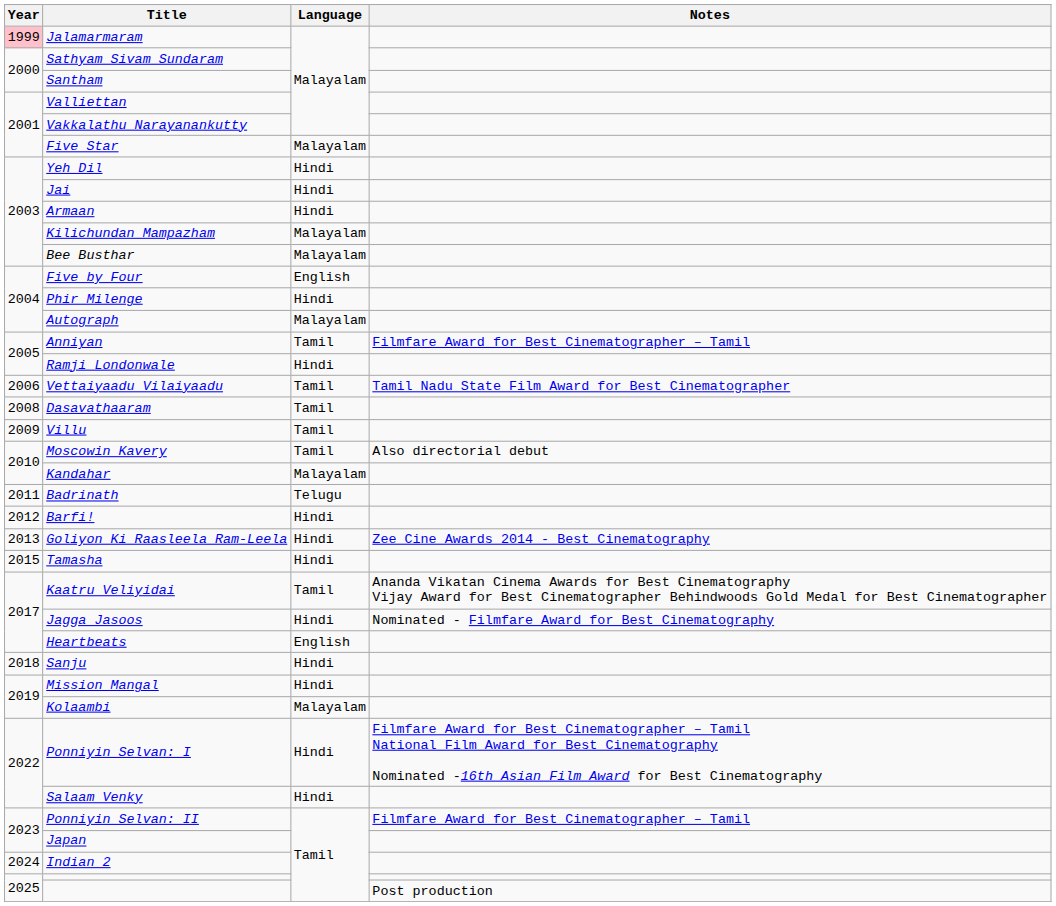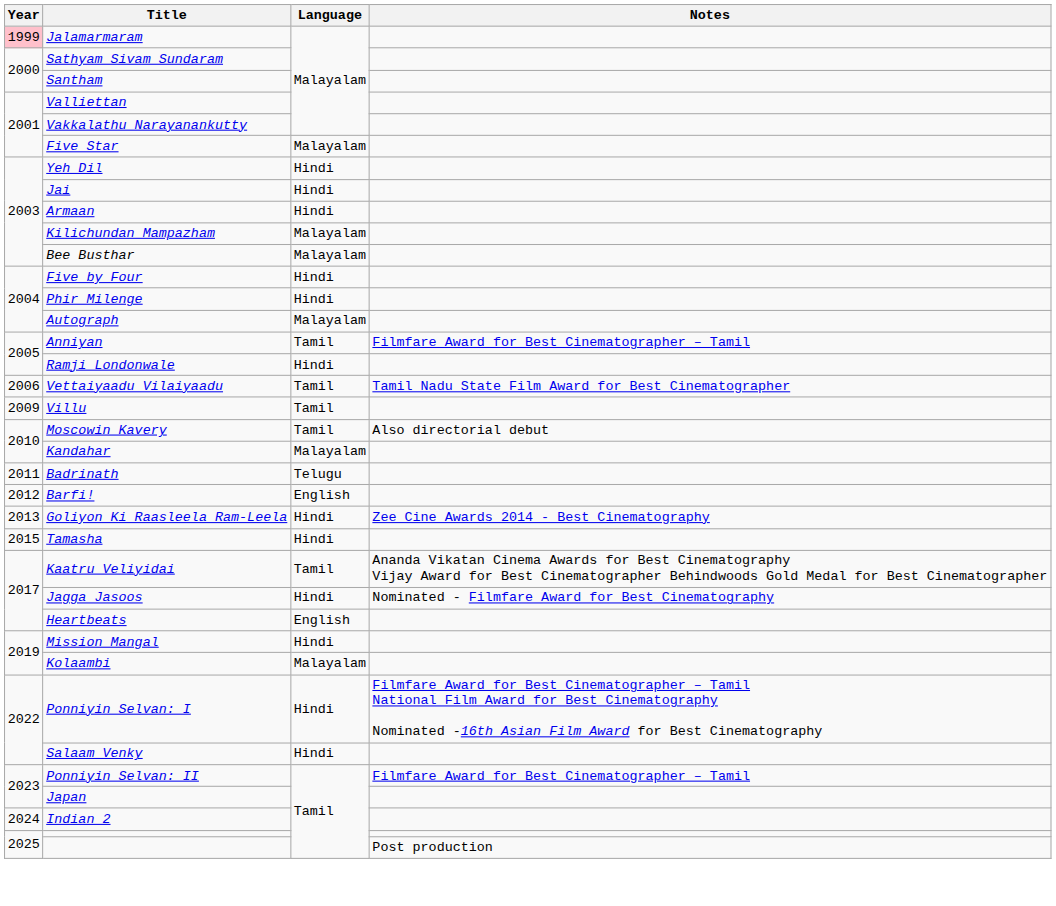(322, 277) English -> (314, 277) Hindi
- row: (98, 408)
(314, 517) Hindi -> (322, 496) English
- row: (66, 664)
